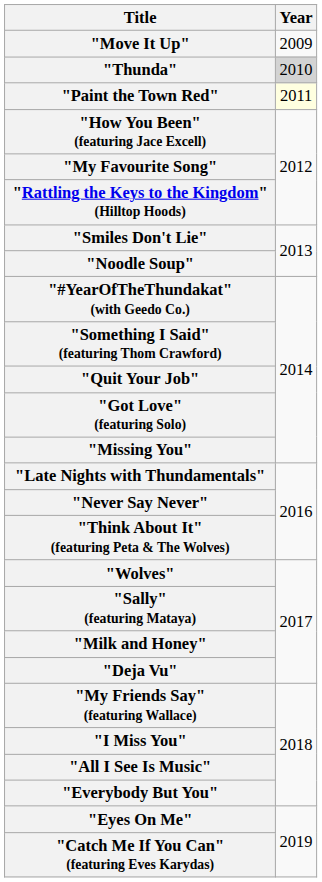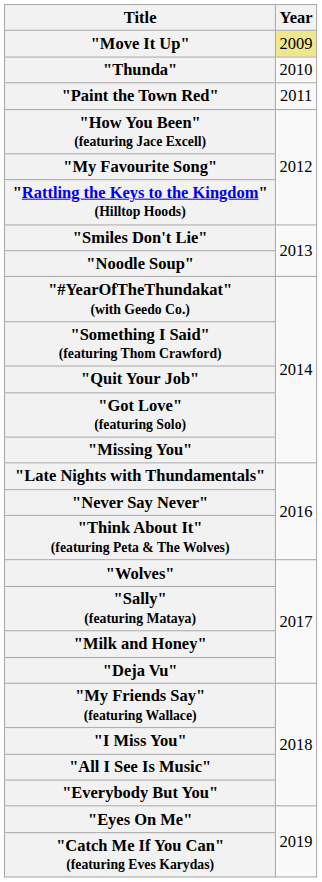(296, 43) no background -> (296, 43) khaki background
(296, 69) lightgrey background -> (296, 69) no background
(296, 95) lightyellow background -> (296, 95) no background
